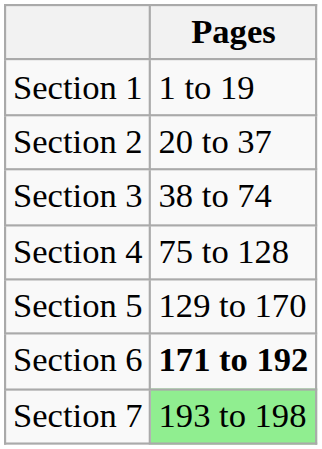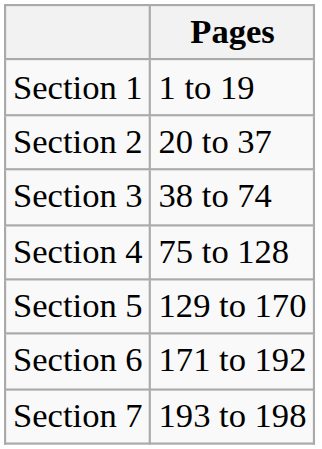(233, 360) bold -> (233, 360) normal
(233, 415) lightgreen background -> (233, 415) no background
